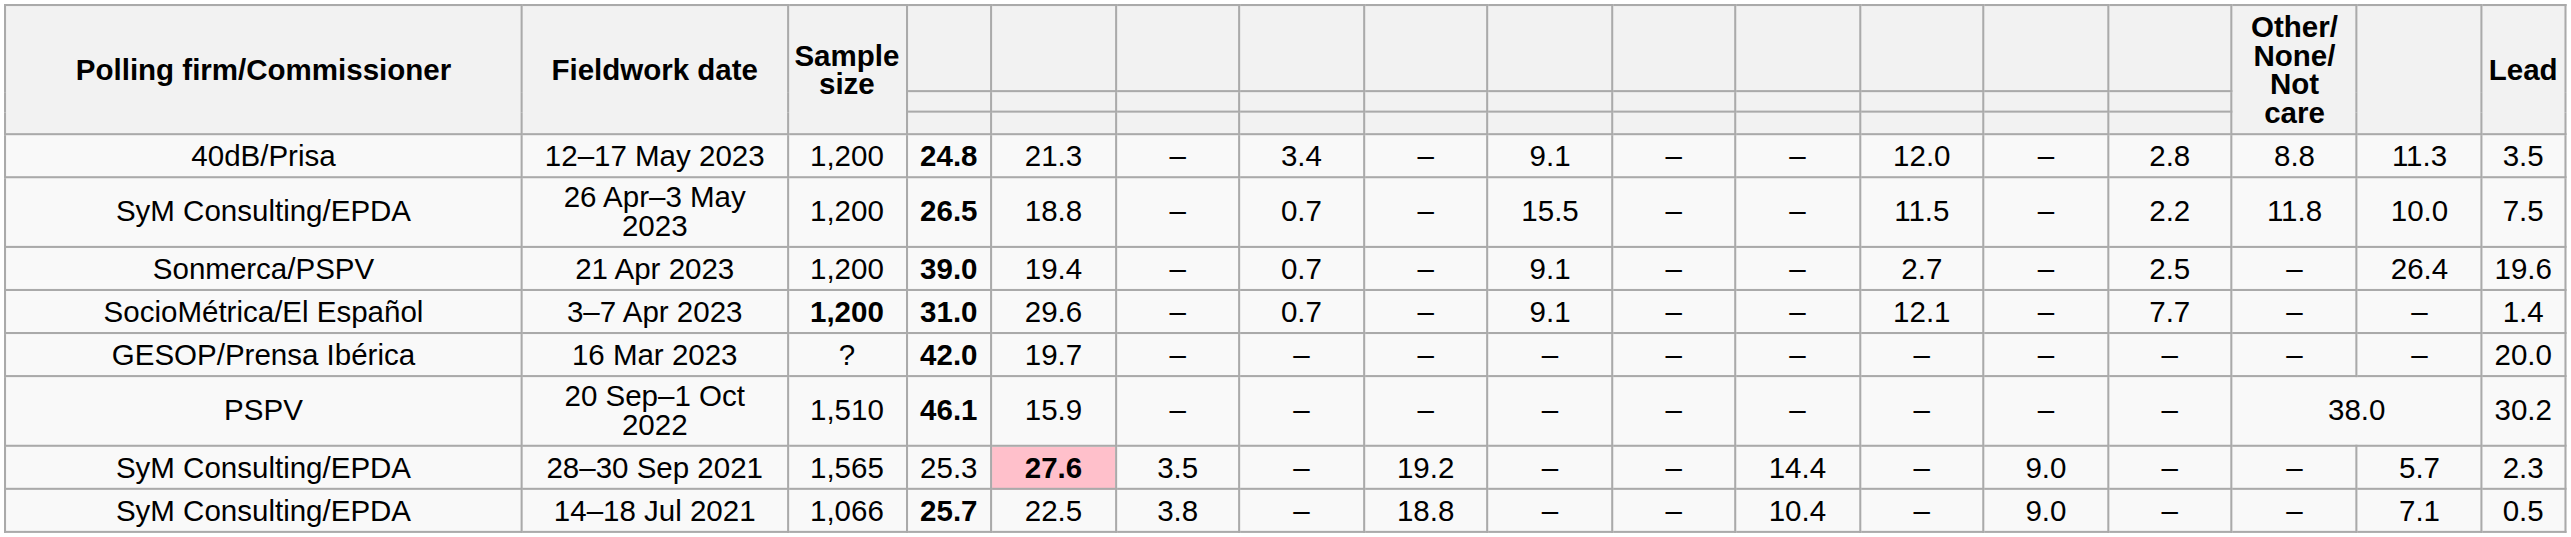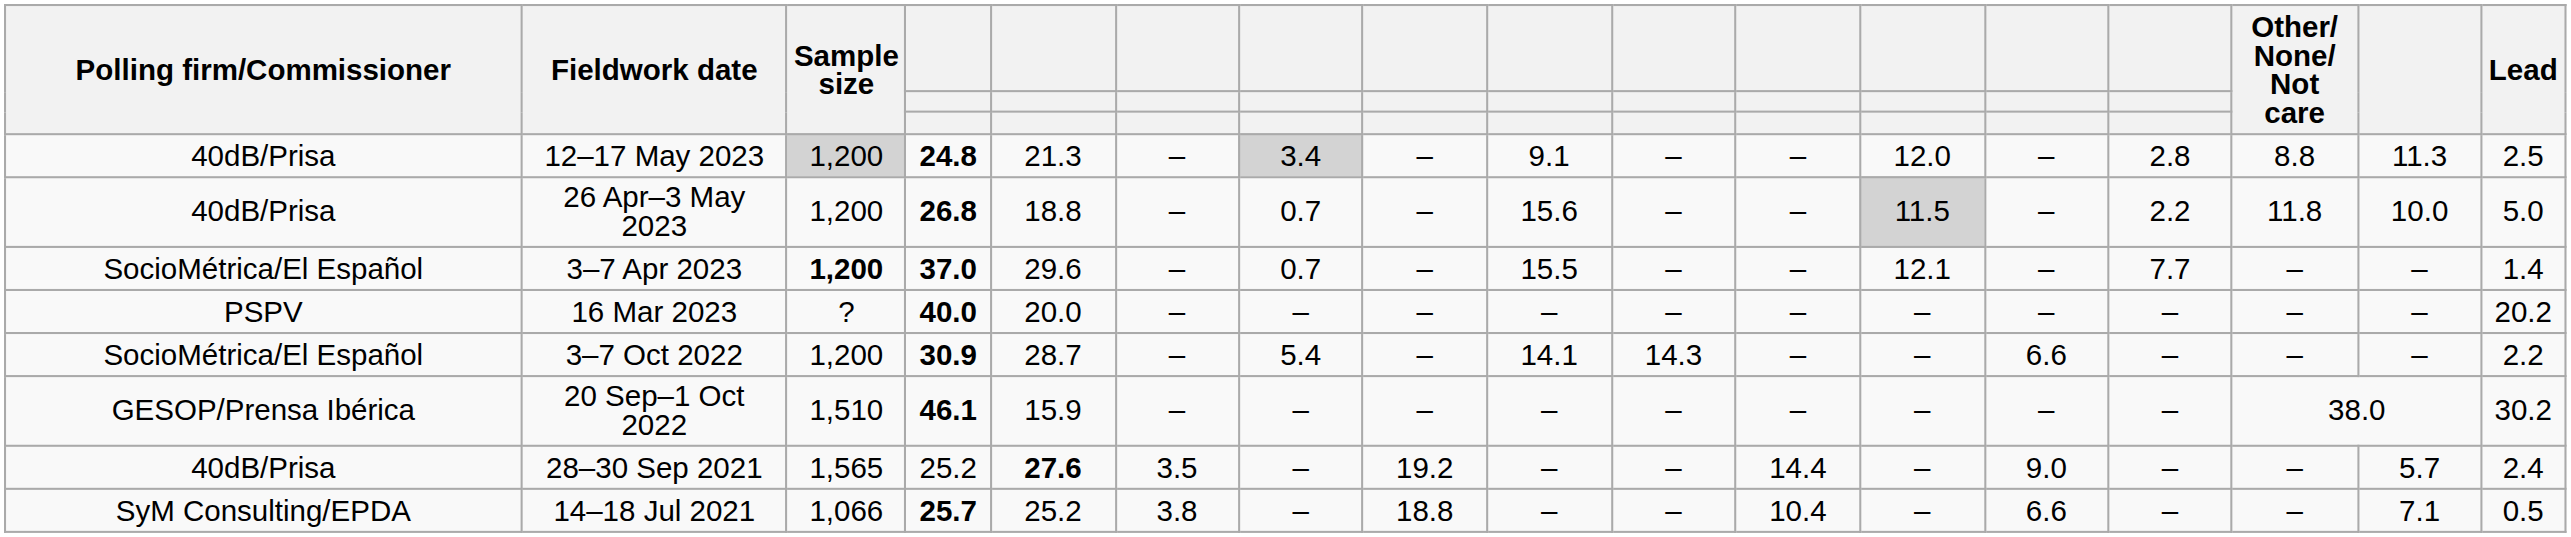(847, 155) no background -> (846, 155) lightgrey background
(1301, 155) no background -> (1301, 155) lightgrey background
(2523, 155) 3.5 -> (2523, 155) 2.5
(263, 212) SyM Consulting/EPDA -> (263, 212) 40dB/Prisa
(949, 212) 26.5 -> (948, 212) 26.8
(1550, 212) 15.5 -> (1549, 212) 15.6
(1922, 212) no background -> (1922, 212) lightgrey background
(2523, 212) 7.5 -> (2523, 212) 5.0
- row: (655, 269)
(949, 312) 31.0 -> (948, 269) 37.0
(1550, 312) 9.1 -> (1549, 269) 15.5
(263, 354) GESOP/Prensa Ibérica -> (263, 312) PSPV
(949, 354) 42.0 -> (948, 312) 40.0
(1054, 354) 19.7 -> (1053, 312) 20.0
(2523, 354) 20.0 -> (2523, 312) 20.2
+ row: (654, 354)
(263, 411) PSPV -> (263, 411) GESOP/Prensa Ibérica
(263, 468) SyM Consulting/EPDA -> (263, 468) 40dB/Prisa
(949, 468) 25.3 -> (948, 468) 25.2
(1054, 468) pink background -> (1053, 468) no background
(2523, 468) 2.3 -> (2523, 468) 2.4
(1054, 510) 22.5 -> (1053, 510) 25.2
(2046, 510) 9.0 -> (2046, 510) 6.6
